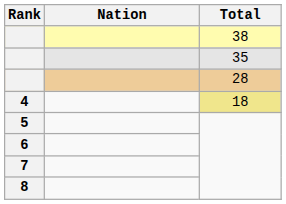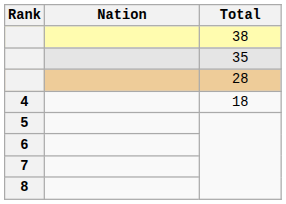(240, 102) khaki background -> (240, 102) no background
